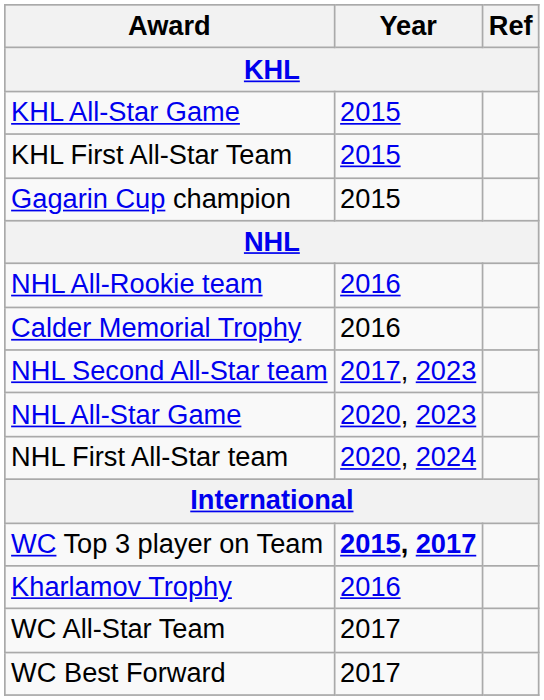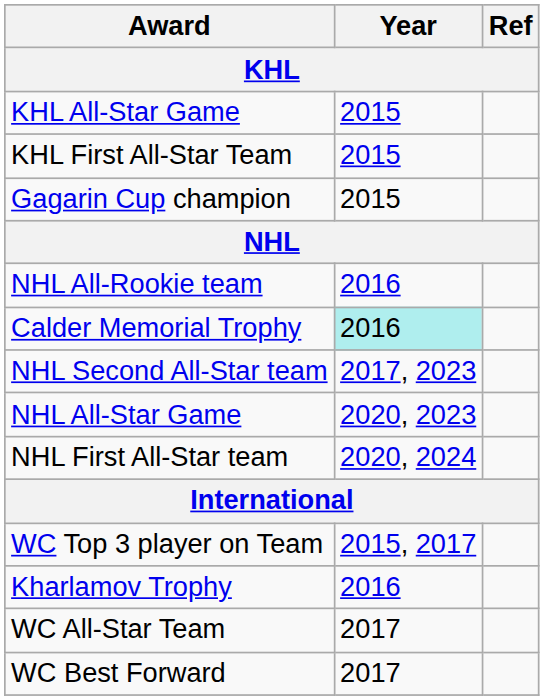(370, 328) no background -> (370, 328) paleturquoise background
(408, 543) bold -> (408, 543) normal
